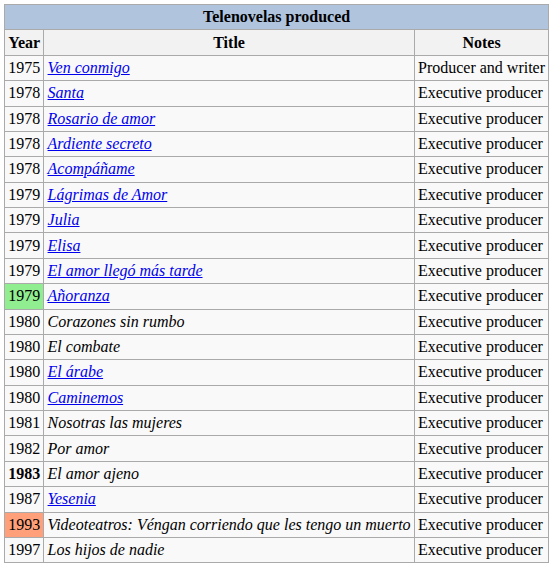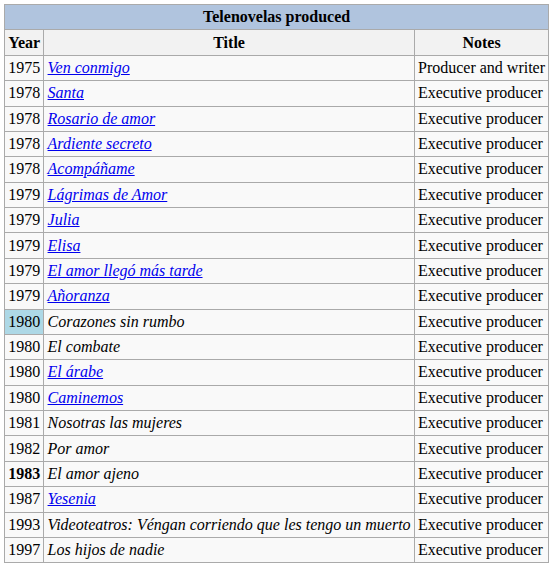(24, 296) lightgreen background -> (24, 296) no background
(24, 321) no background -> (24, 321) lightblue background
(24, 524) lightsalmon background -> (24, 524) no background
